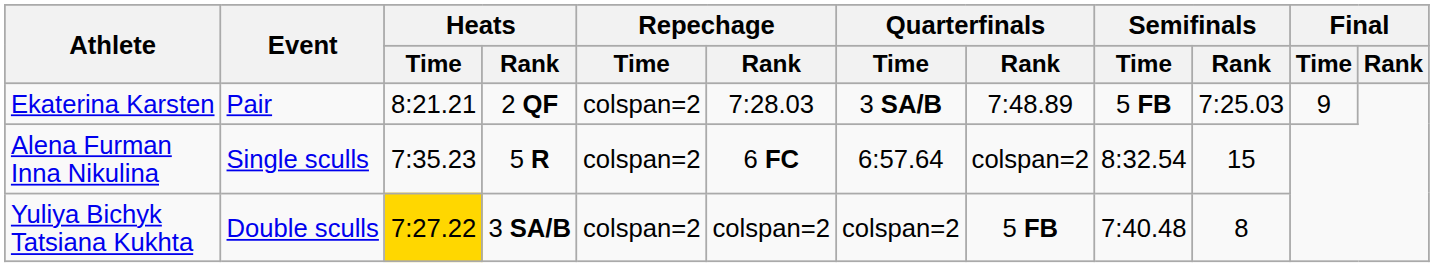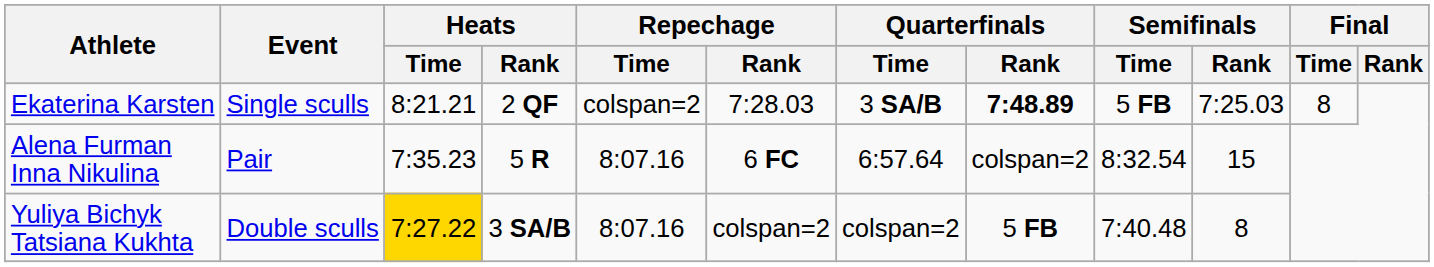(249, 104) Pair -> (298, 104) Single sculls
(1030, 104) normal -> (1030, 104) bold
(1324, 104) 9 -> (1324, 104) 8
(298, 159) Single sculls -> (249, 159) Pair
(642, 159) colspan=2 -> (642, 159) 8:07.16
(642, 228) colspan=2 -> (642, 228) 8:07.16
